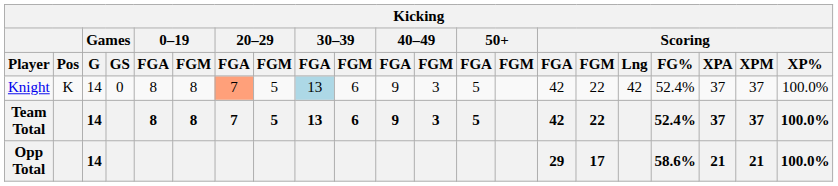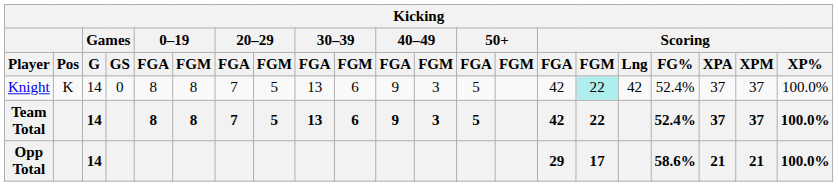(234, 87) lightsalmon background -> (234, 87) no background
(315, 87) lightblue background -> (315, 87) no background
(597, 87) no background -> (597, 87) paleturquoise background
